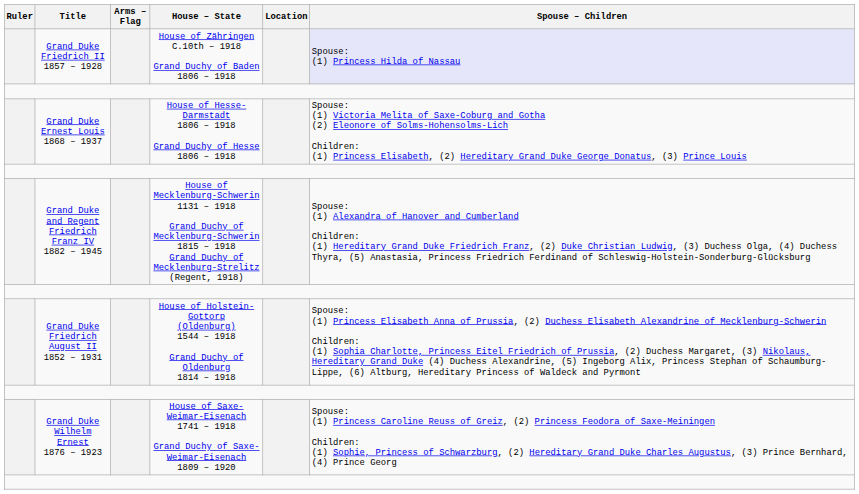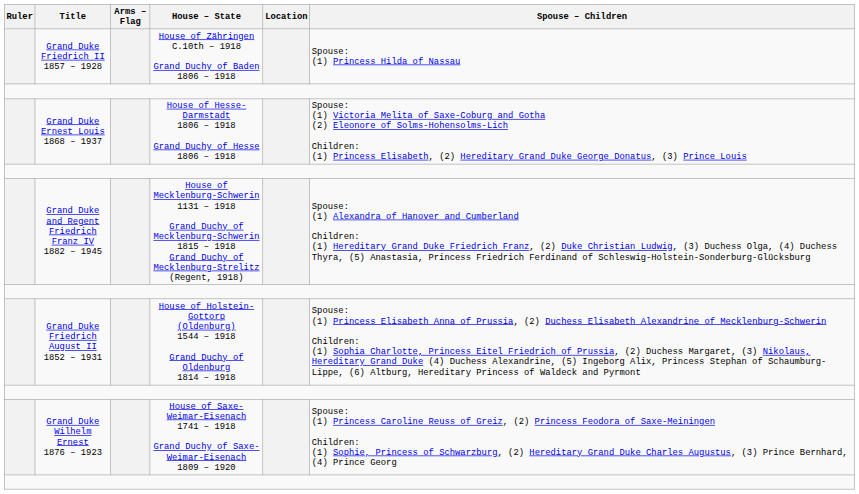(386, 57) lavender background -> (386, 57) no background
